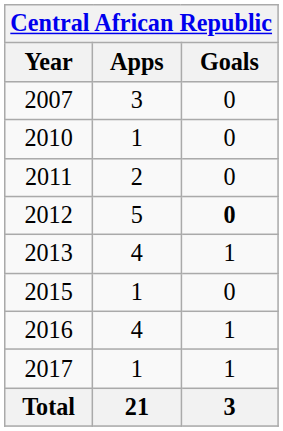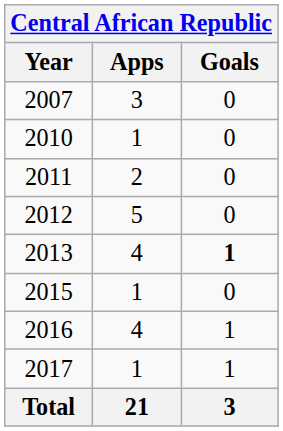(229, 215) bold -> (229, 215) normal
(229, 253) normal -> (229, 253) bold
